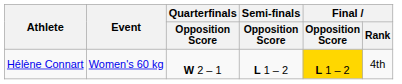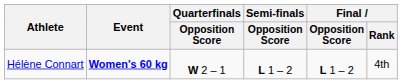(126, 65) normal -> (128, 65) bold
(333, 71) gold background -> (337, 71) no background
